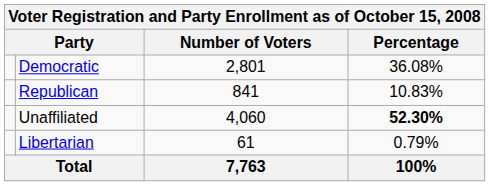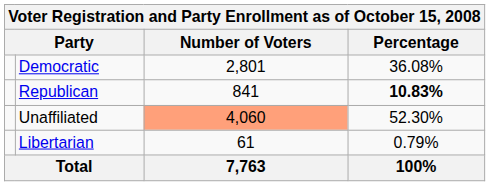(416, 92) normal -> (416, 92) bold
(246, 117) no background -> (246, 117) lightsalmon background
(416, 117) bold -> (416, 117) normal
